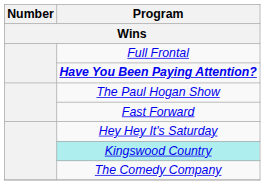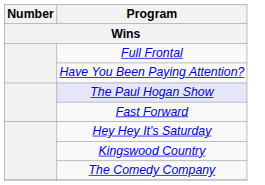(158, 72) bold -> (152, 72) normal
(158, 92) no background -> (152, 92) lavender background
(158, 151) paleturquoise background -> (152, 151) no background
